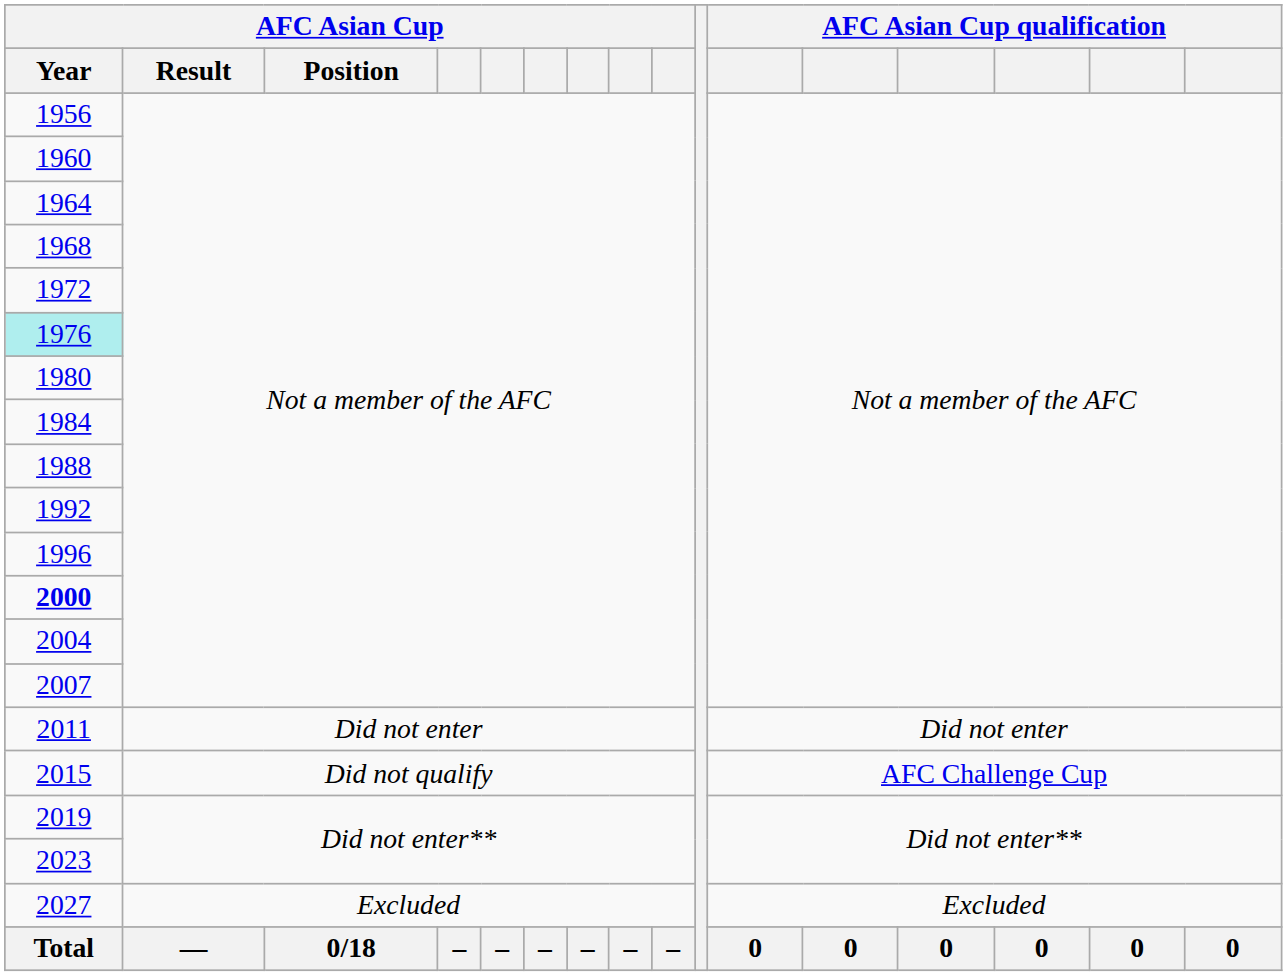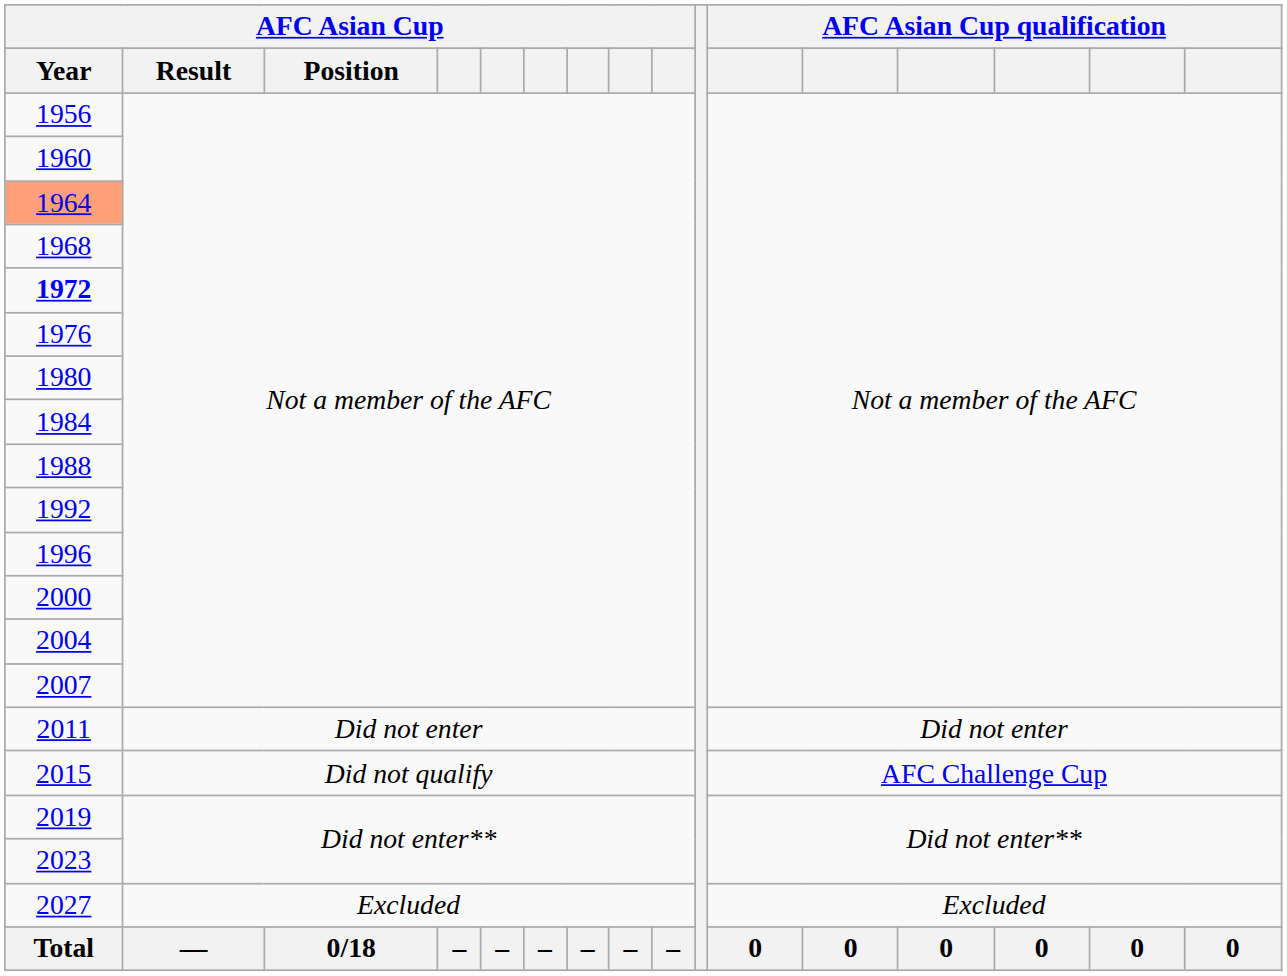(64, 202) no background -> (64, 202) lightsalmon background
(64, 289) normal -> (64, 289) bold
(64, 333) paleturquoise background -> (64, 333) no background
(64, 597) bold -> (64, 597) normal
